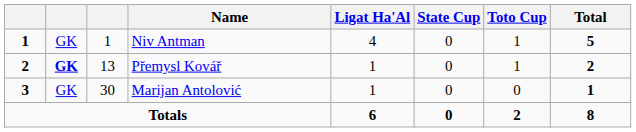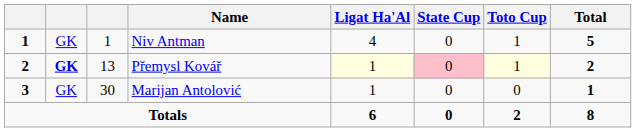(372, 66) no background -> (372, 66) lightyellow background
(449, 66) no background -> (449, 66) pink background
(517, 66) no background -> (517, 66) lightyellow background
